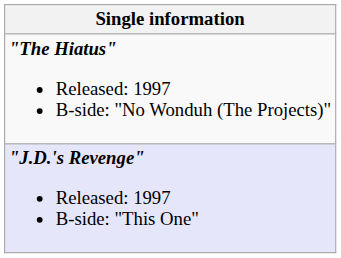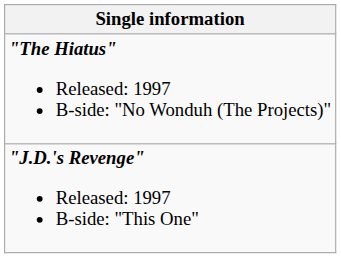(170, 189) lavender background -> (170, 189) no background
